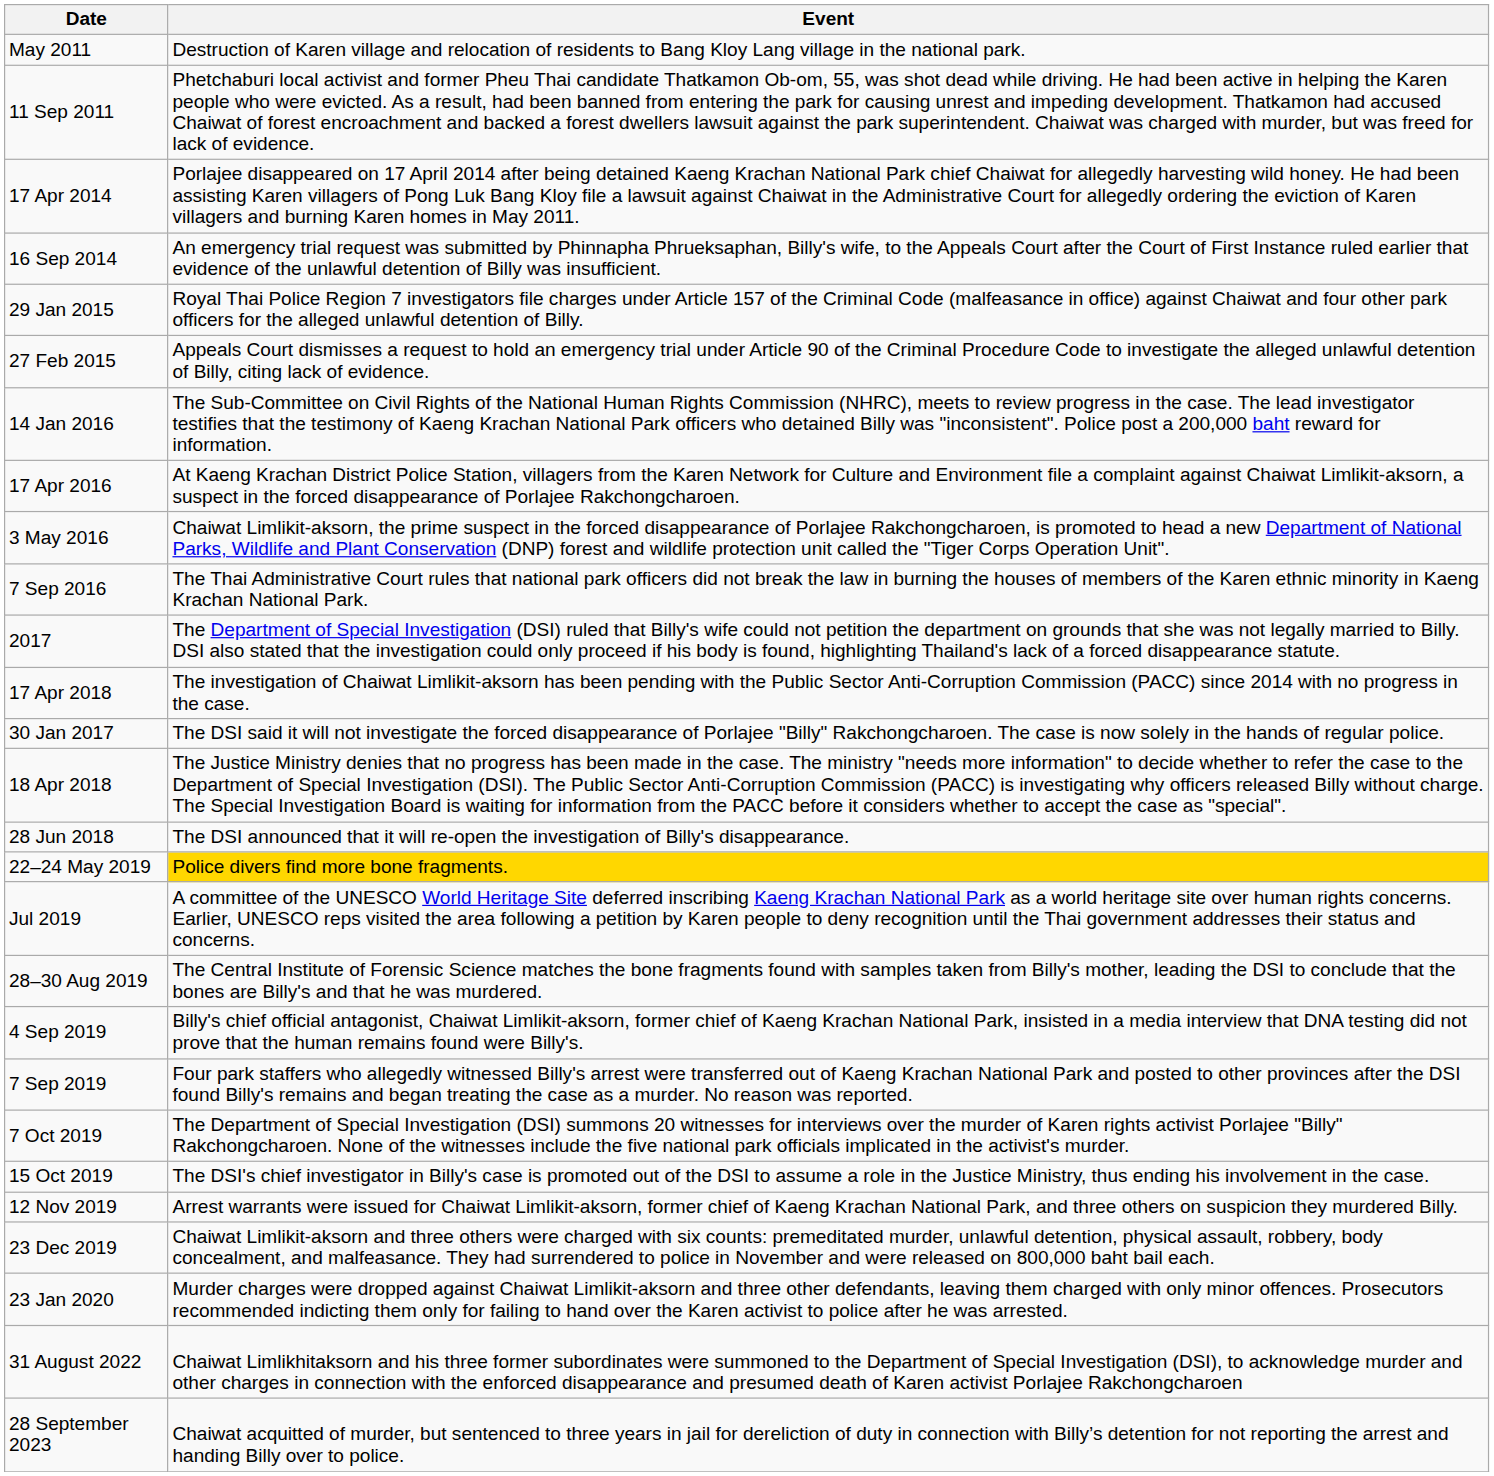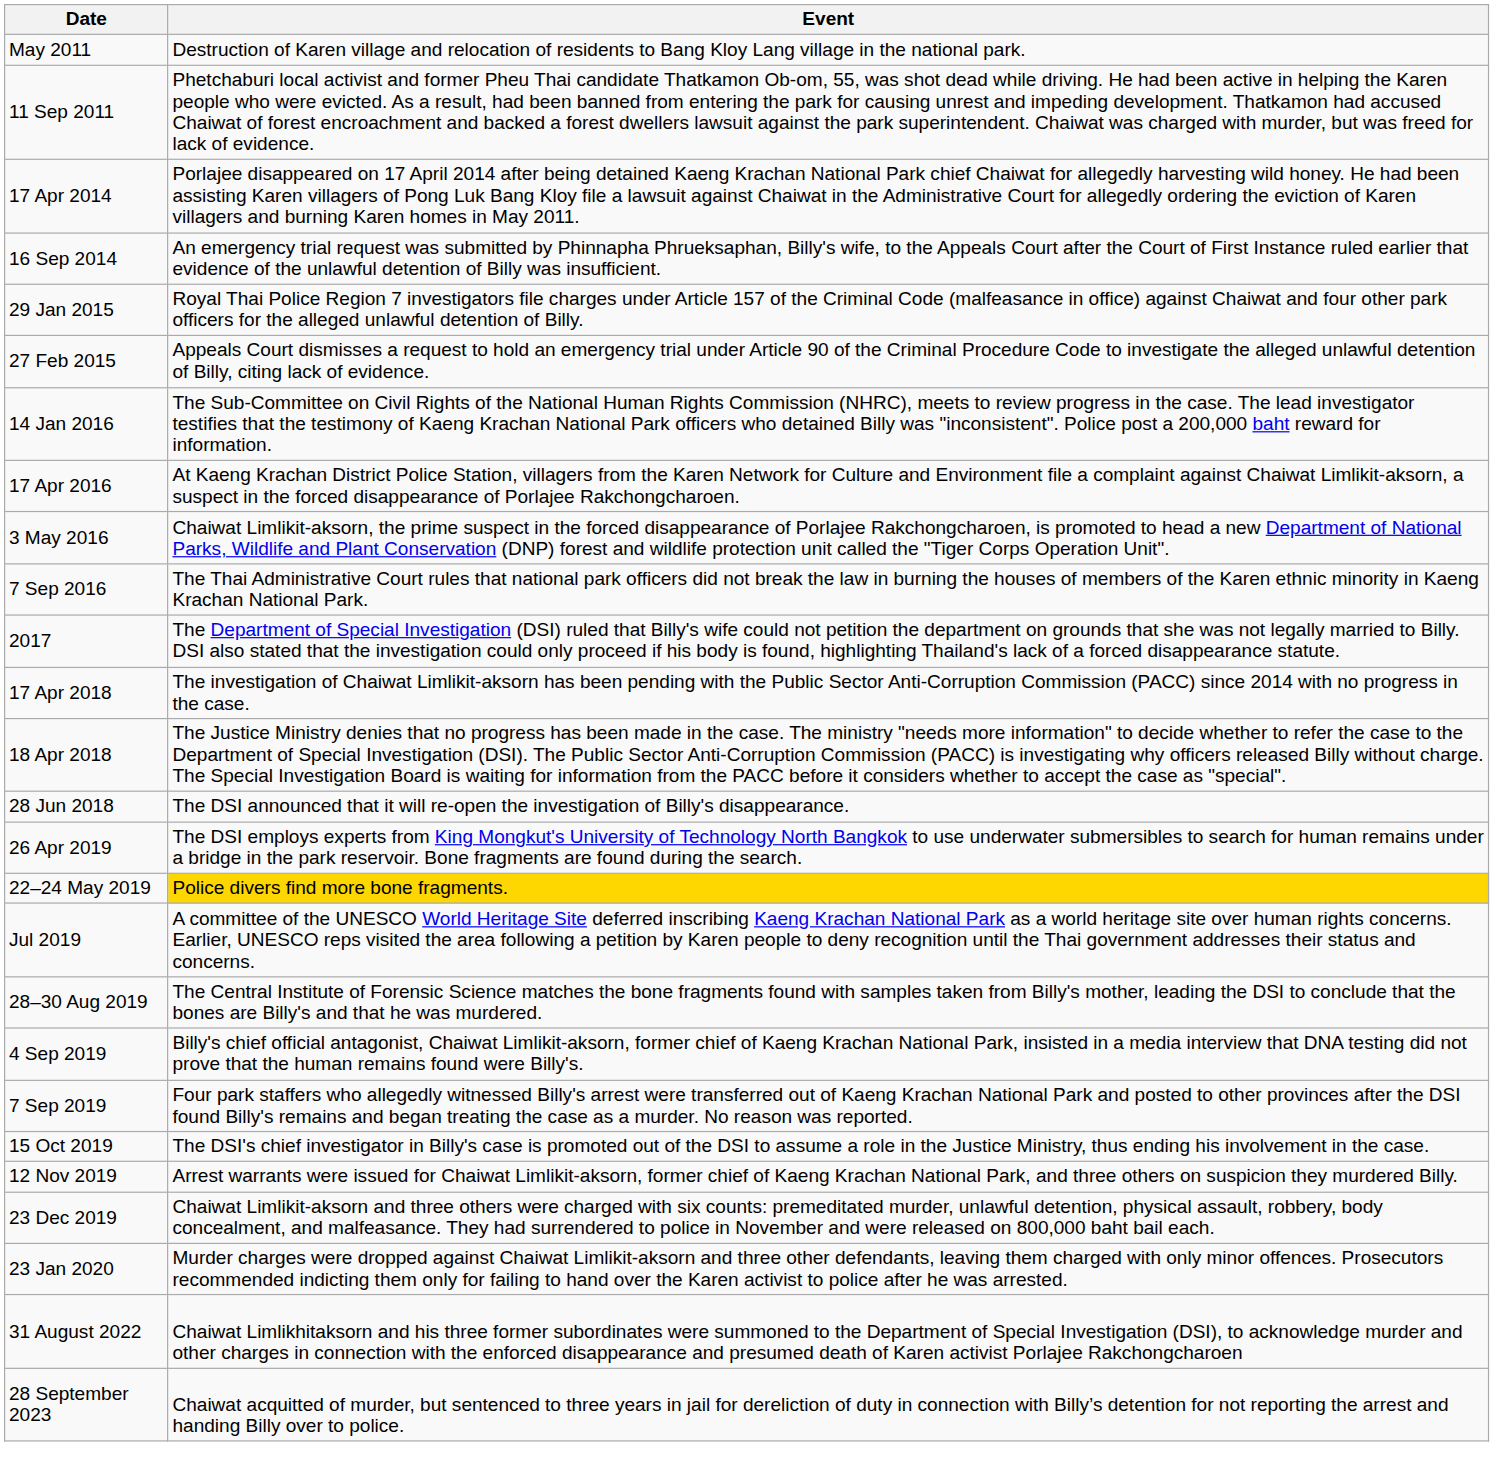- row: (61, 733)
+ row: (60, 847)
- row: (56, 1135)
